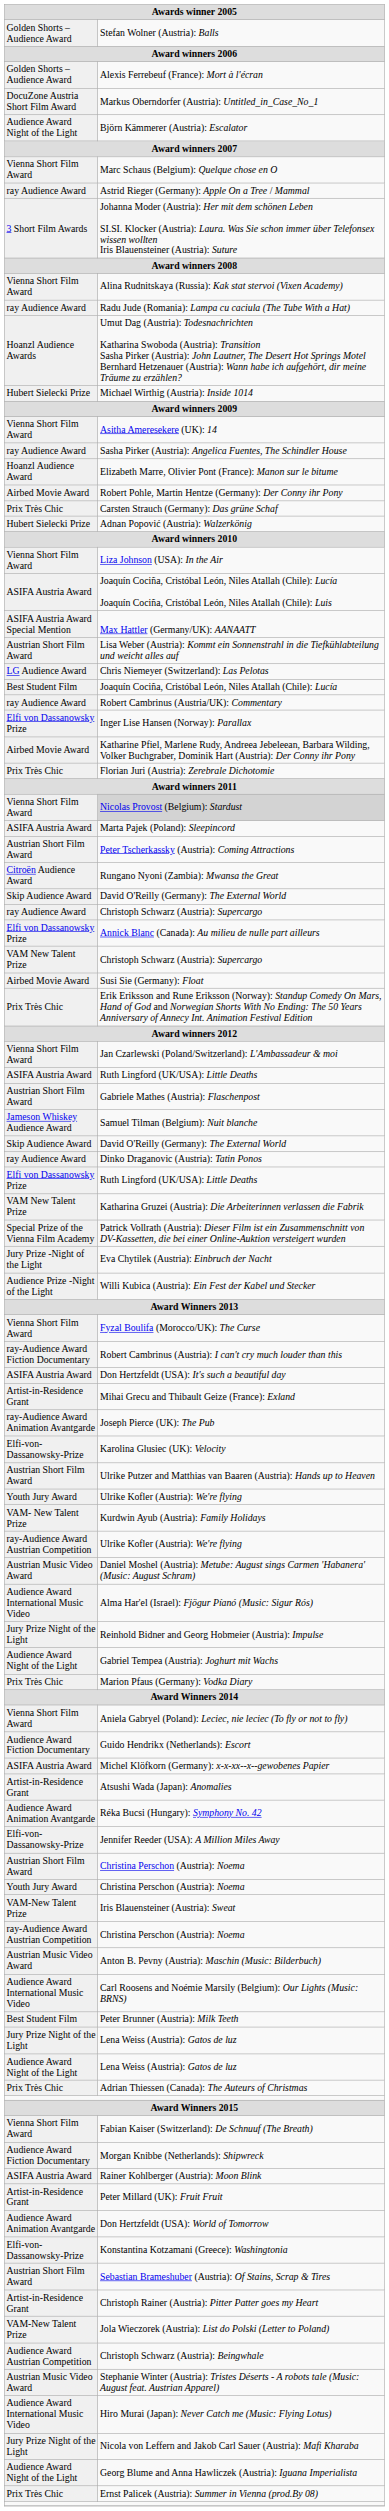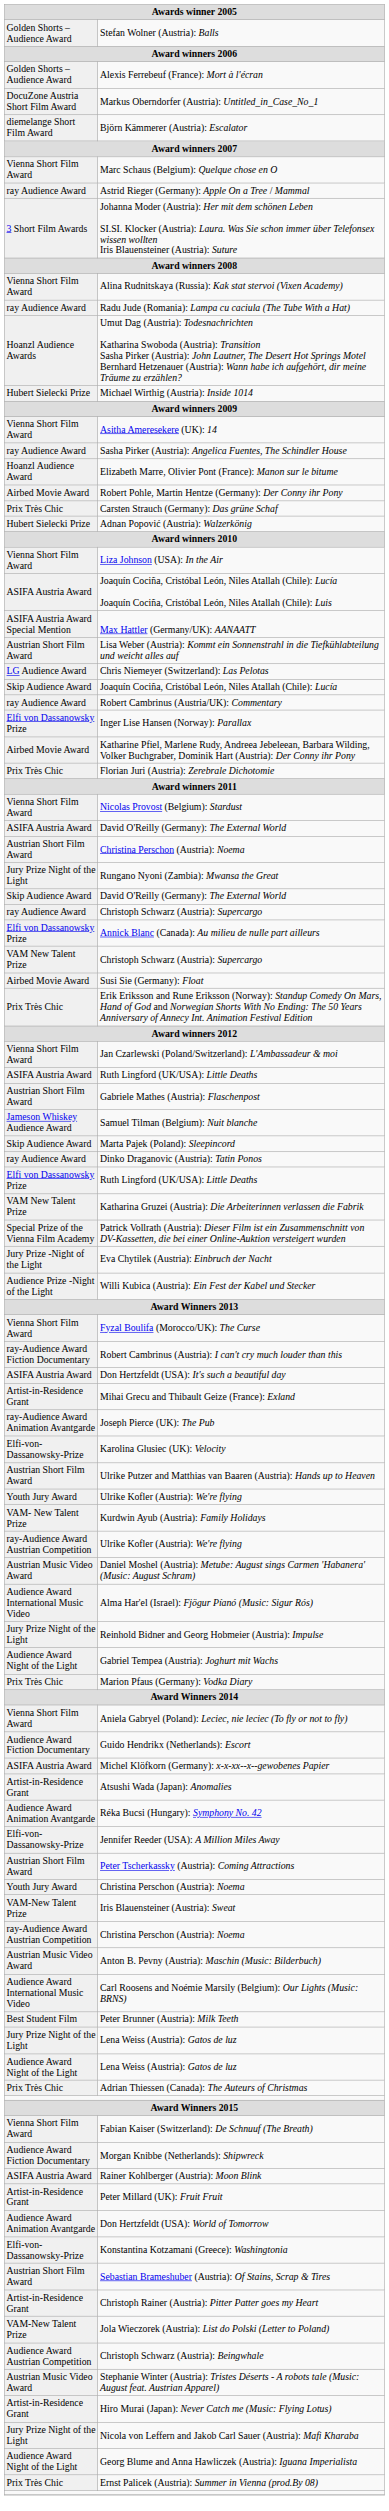(42, 128) Audience Award Night of the Light -> (41, 128) diemelange Short Film Award
(42, 687) Best Student Film -> (49, 687) Skip Audience Award
(171, 807) lightgrey background -> (171, 807) no background
(167, 828) Marta Pajek (Poland): Sleepincord -> (193, 828) David O'Reilly (Germany): The External World
(197, 849) Peter Tscherkassky (Austria): Coming Attractions -> (172, 849) Christina Perschon (Austria): Noema
(41, 875) Citroën Audience Award -> (51, 875) Jury Prize Night of the Light
(193, 1144) David O'Reilly (Germany): The External World -> (167, 1144) Marta Pajek (Poland): Sleepincord
(172, 1866) Christina Perschon (Austria): Noema -> (197, 1866) Peter Tscherkassky (Austria): Coming Attractions
(45, 2414) Audience Award International Music Video -> (45, 2409) Artist-in-Residence Grant
